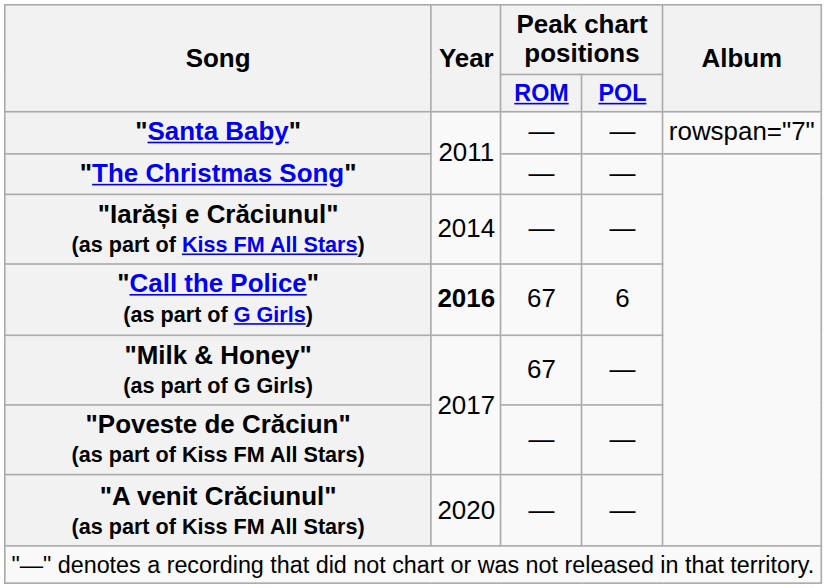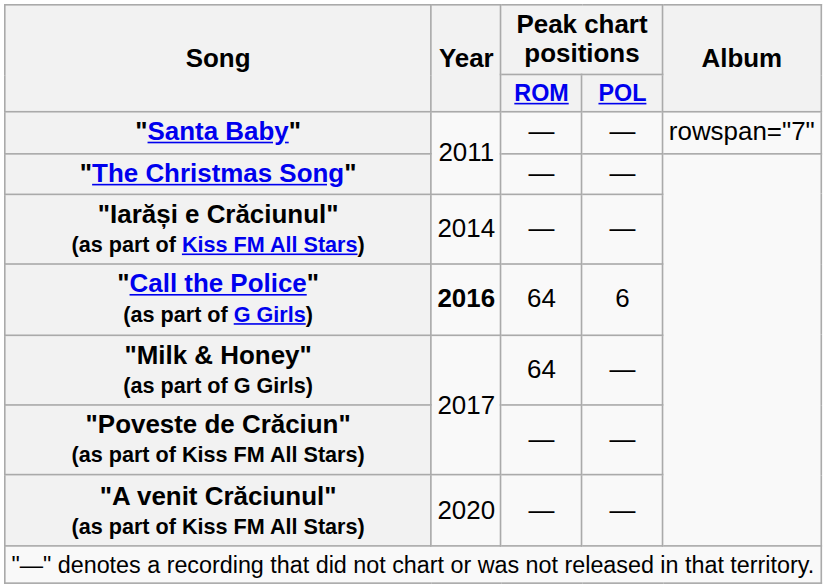(542, 299) 67 -> (542, 299) 64
(542, 369) 67 -> (542, 369) 64
